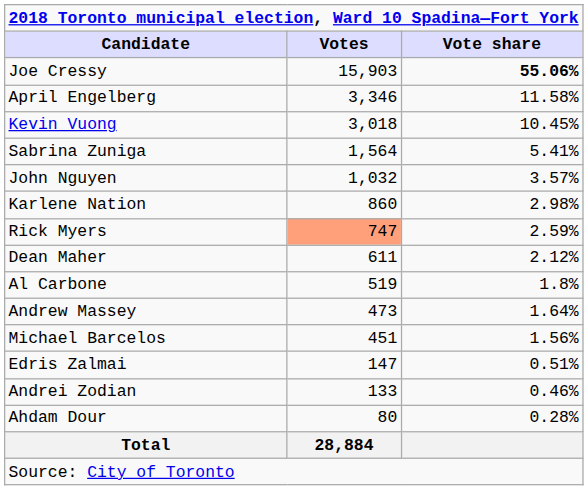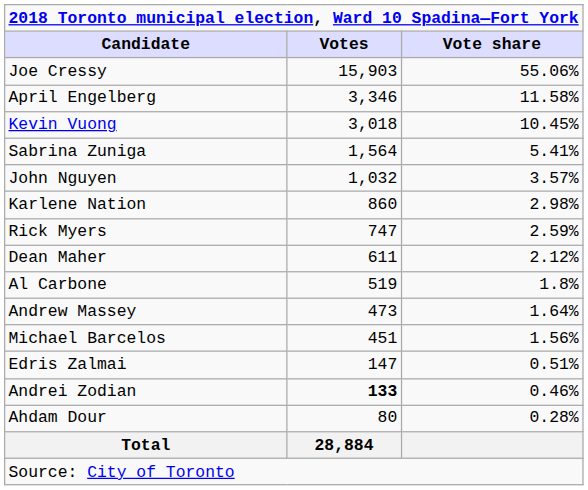(549, 71) bold -> (549, 71) normal
(382, 232) lightsalmon background -> (382, 232) no background
(382, 392) normal -> (382, 392) bold
